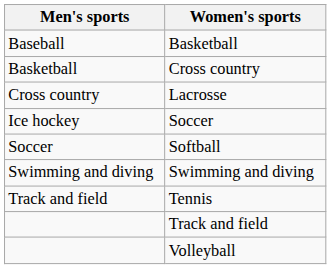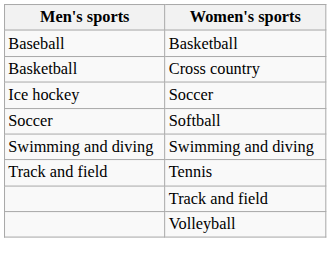- row: (198, 95)
